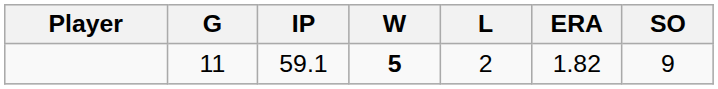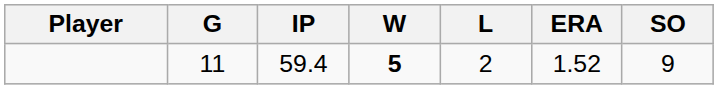(303, 63) 59.1 -> (303, 63) 59.4
(577, 63) 1.82 -> (577, 63) 1.52
